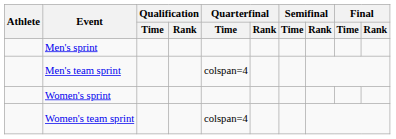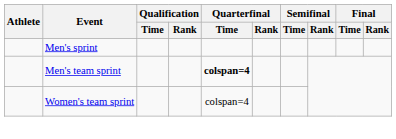(226, 71) normal -> (227, 71) bold
- row: (78, 95)
